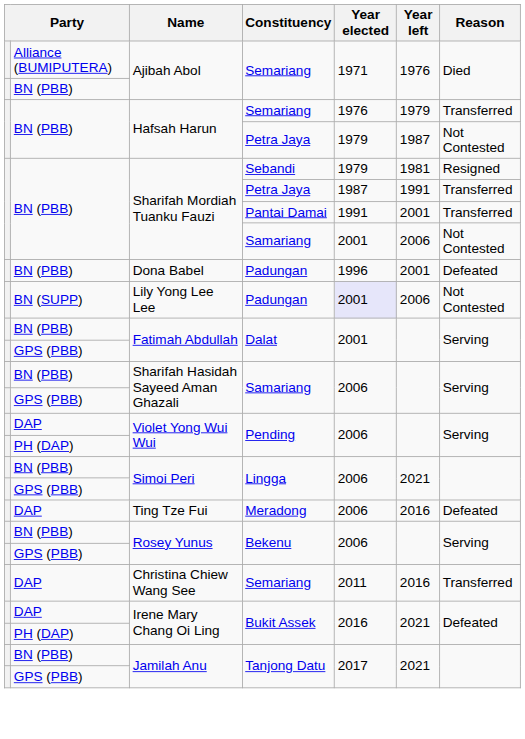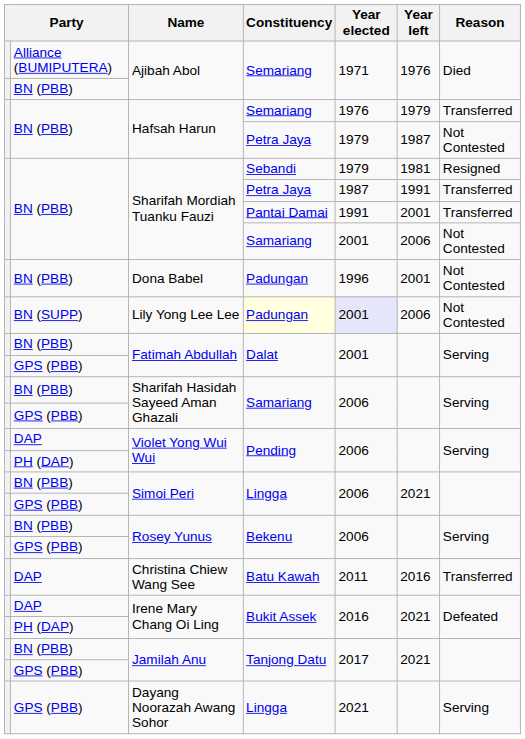(470, 270) Defeated -> (474, 278) Not Contested
(276, 299) no background -> (277, 315) lightyellow background
- row: (28, 510)
(278, 582) Semariang -> (283, 576) Batu Kawah
+ row: (48, 707)
